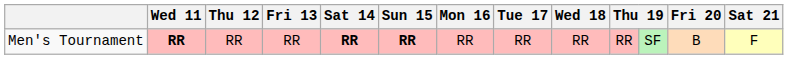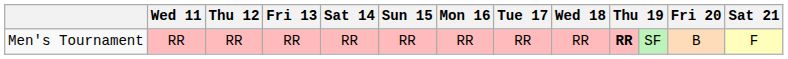(176, 41) bold -> (176, 41) normal
(349, 41) bold -> (349, 41) normal
(407, 41) bold -> (407, 41) normal
(624, 41) normal -> (624, 41) bold
